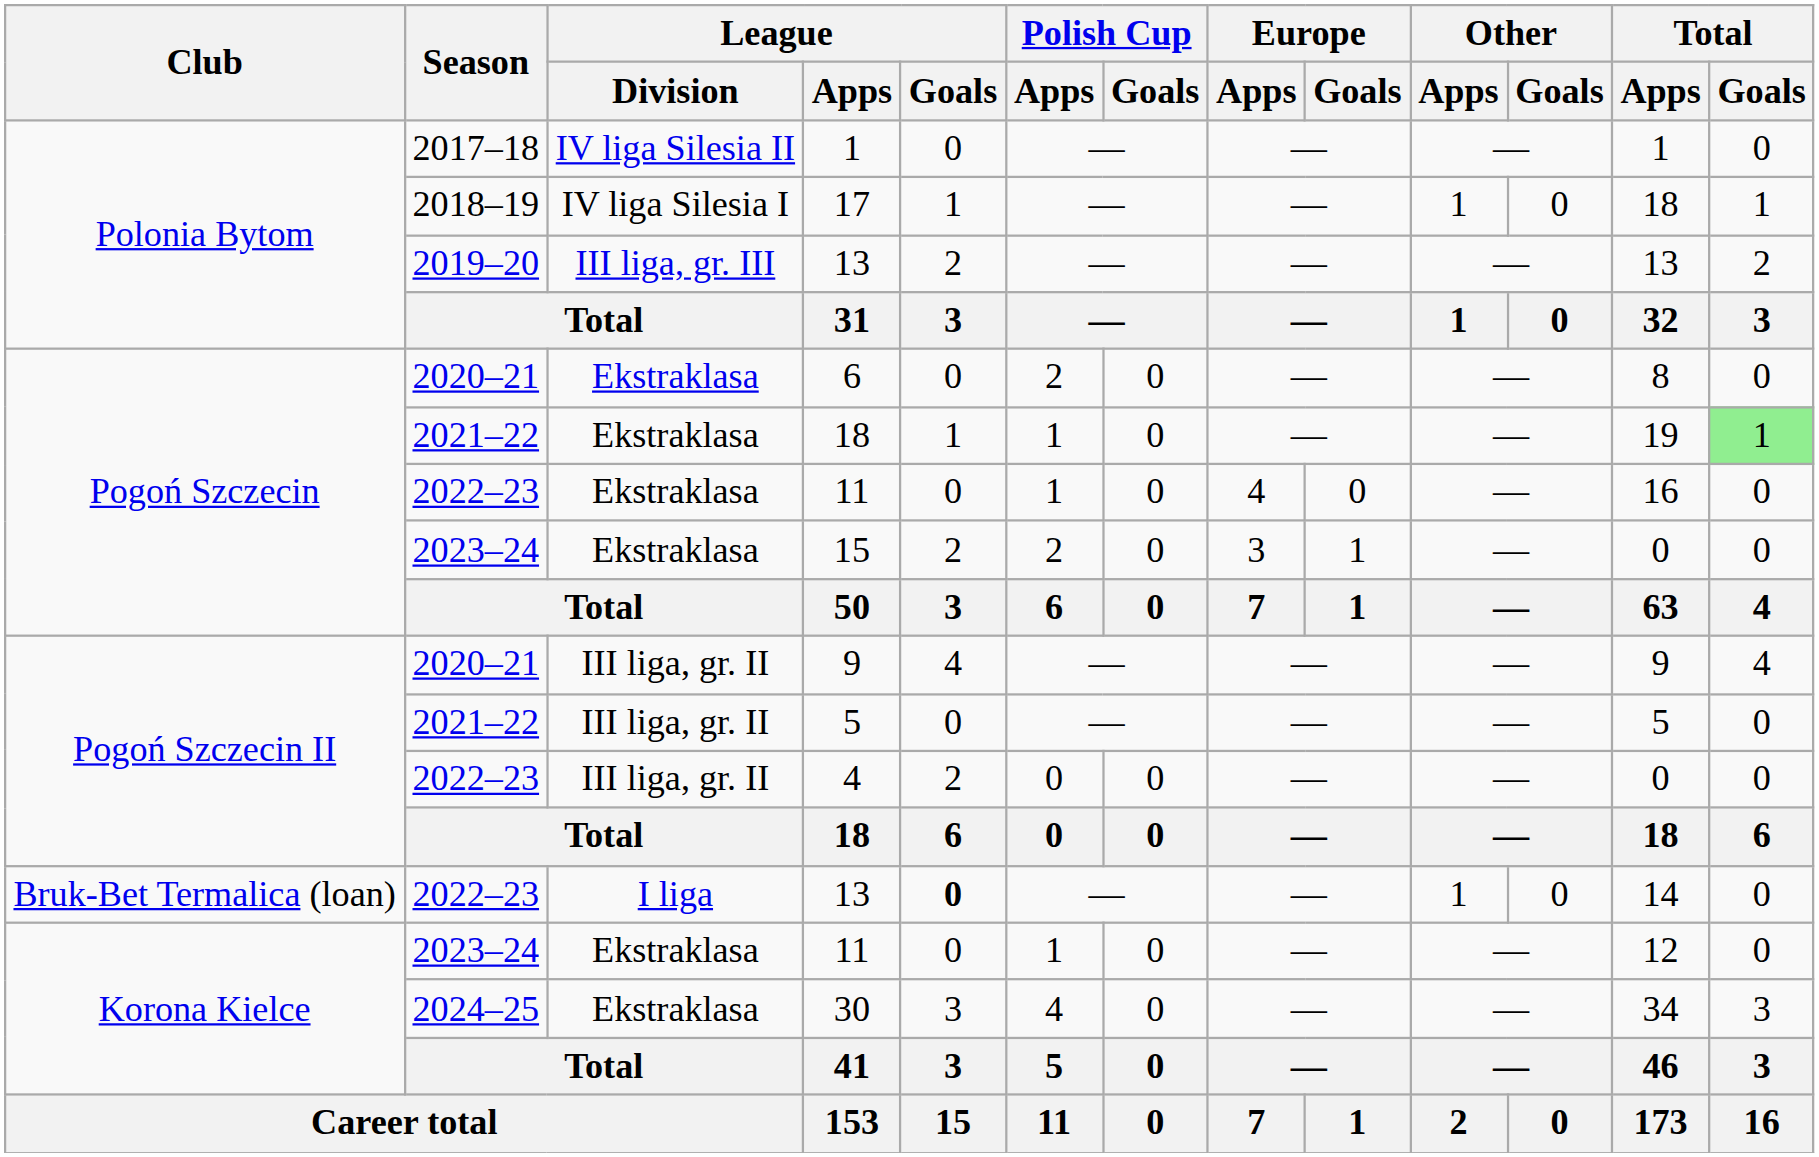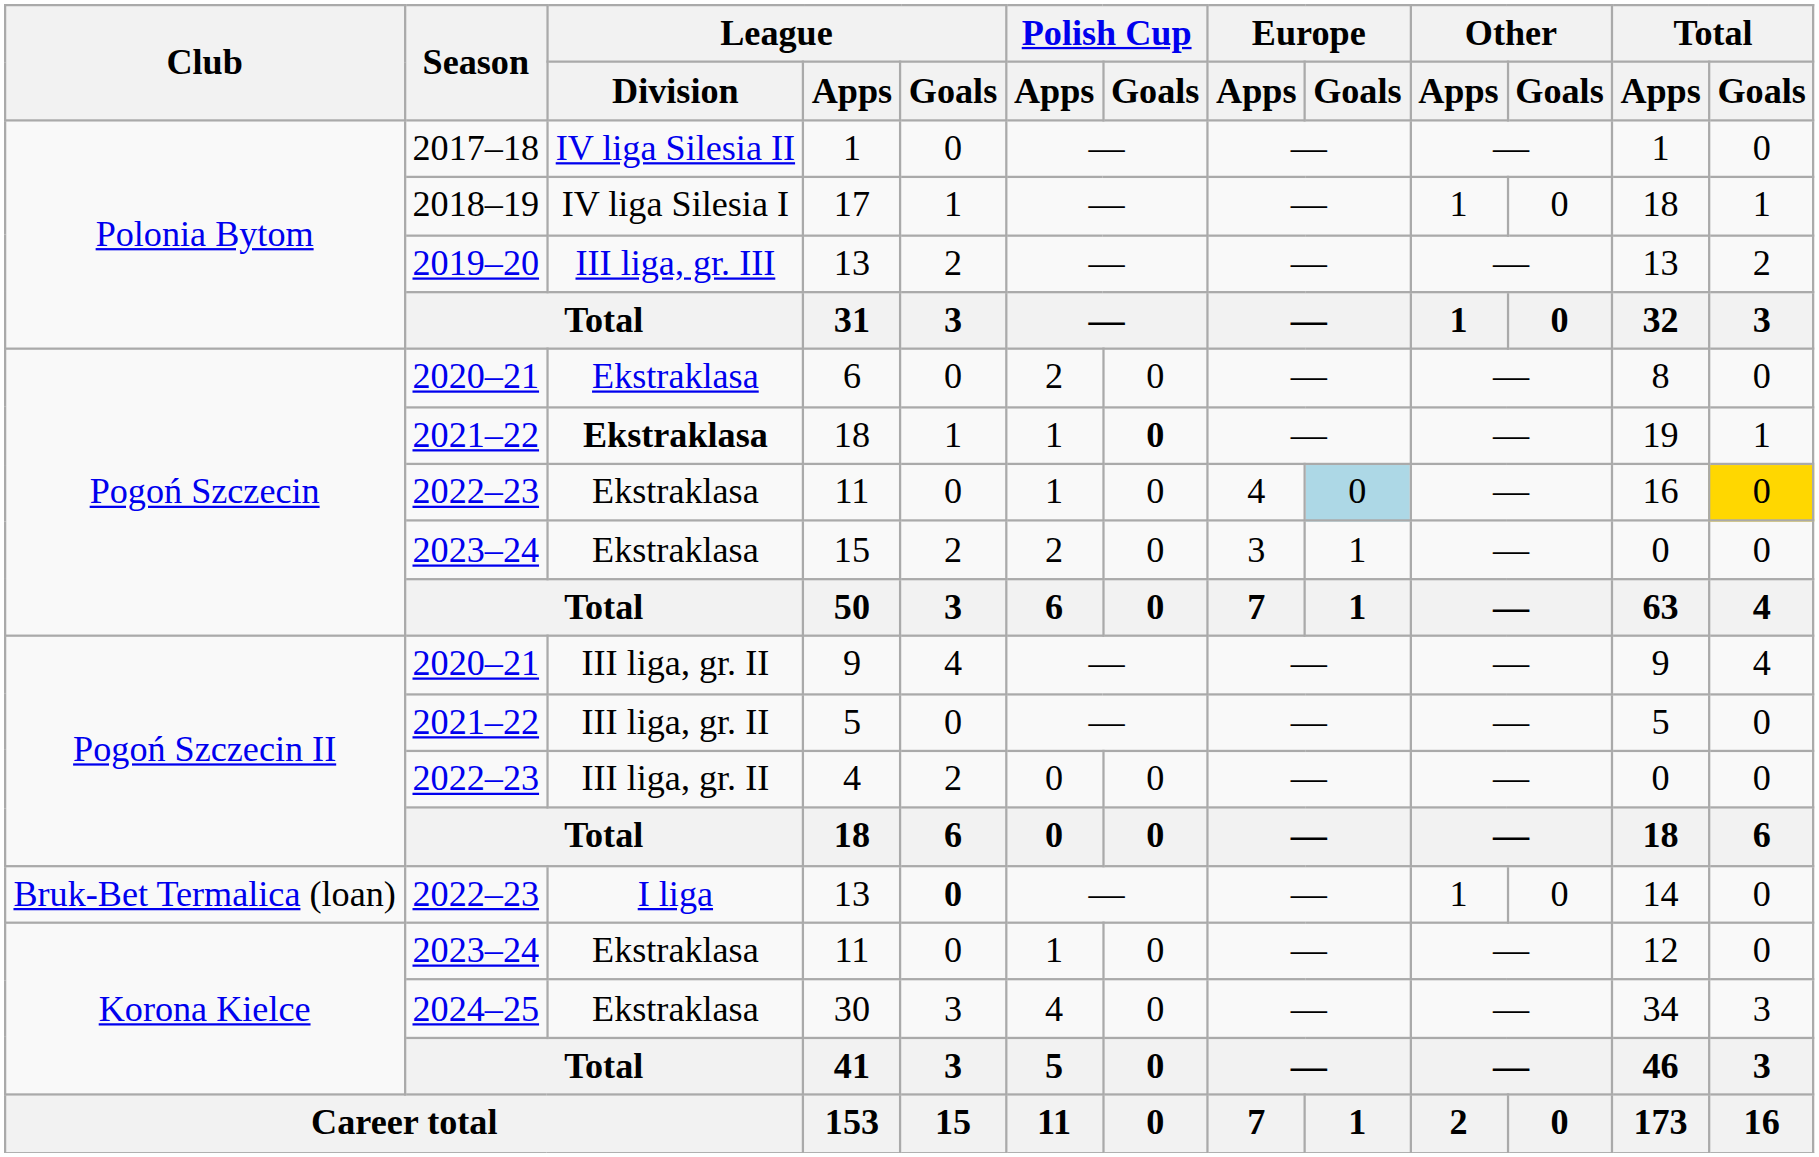(675, 434) normal -> (675, 434) bold
(1155, 434) normal -> (1155, 434) bold
(1762, 434) lightgreen background -> (1762, 434) no background
(1357, 491) no background -> (1357, 491) lightblue background
(1762, 491) no background -> (1762, 491) gold background
